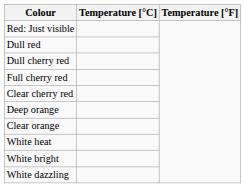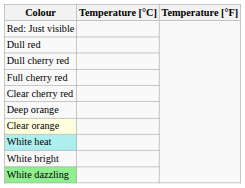(33, 126) no background -> (33, 126) lightyellow background
(29, 142) no background -> (29, 142) paleturquoise background
(38, 175) no background -> (38, 175) lightgreen background
